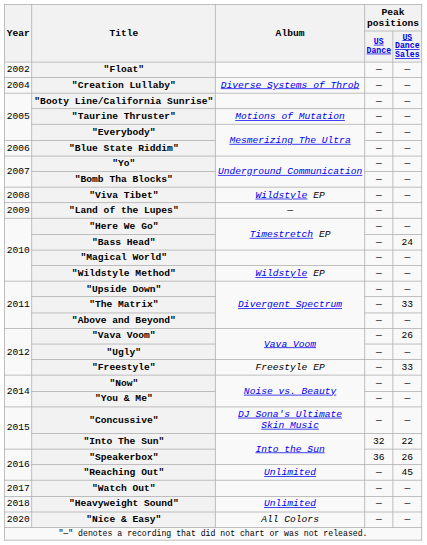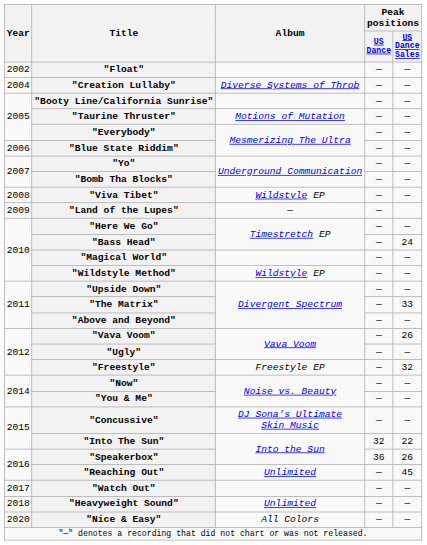(407, 368) 33 -> (407, 368) 32
